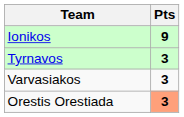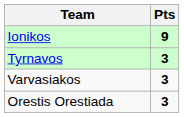(165, 101) lightsalmon background -> (165, 101) no background
